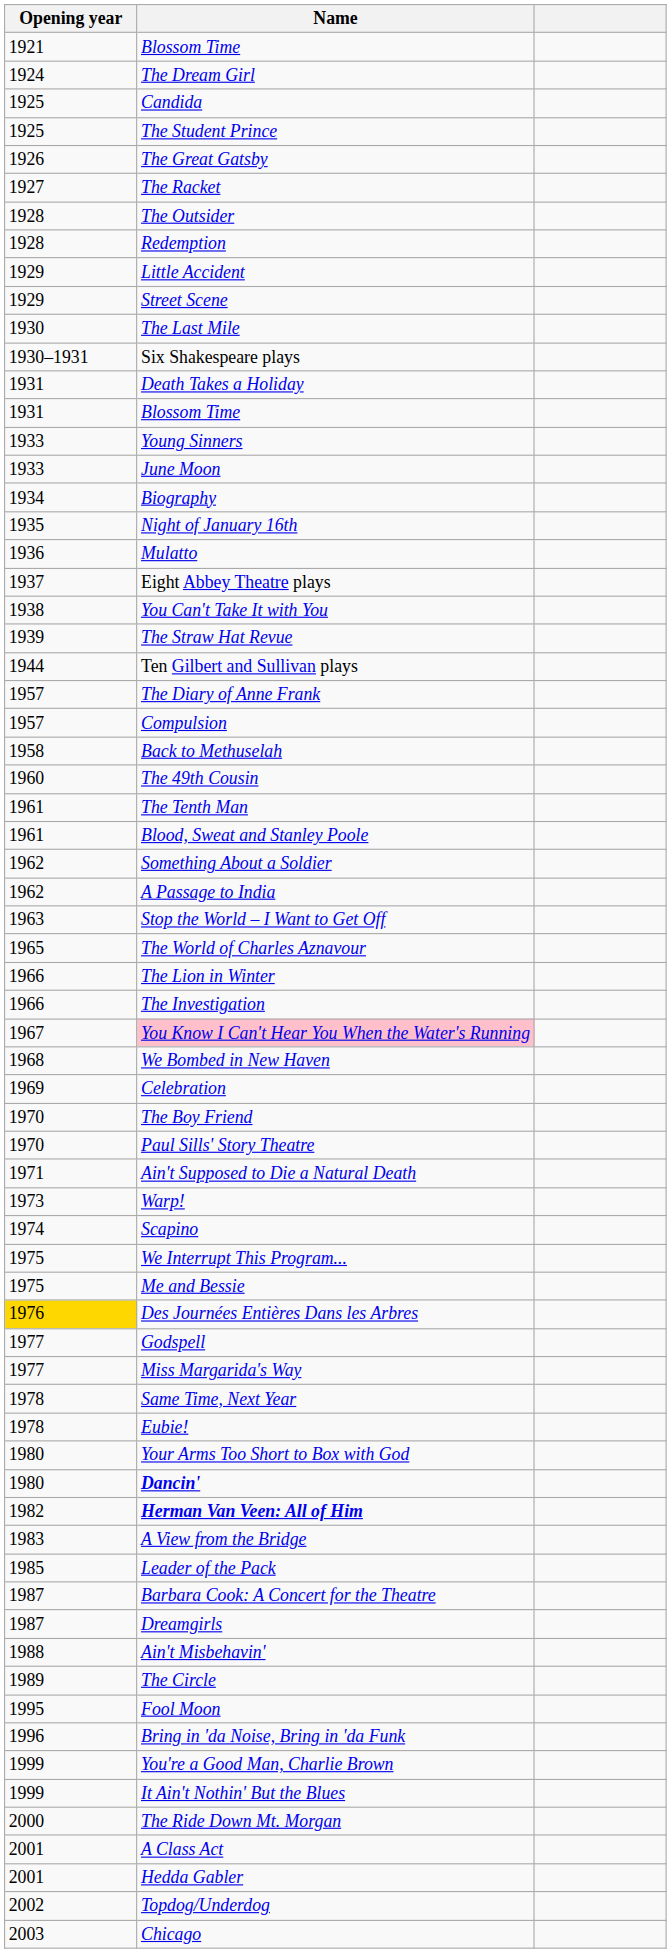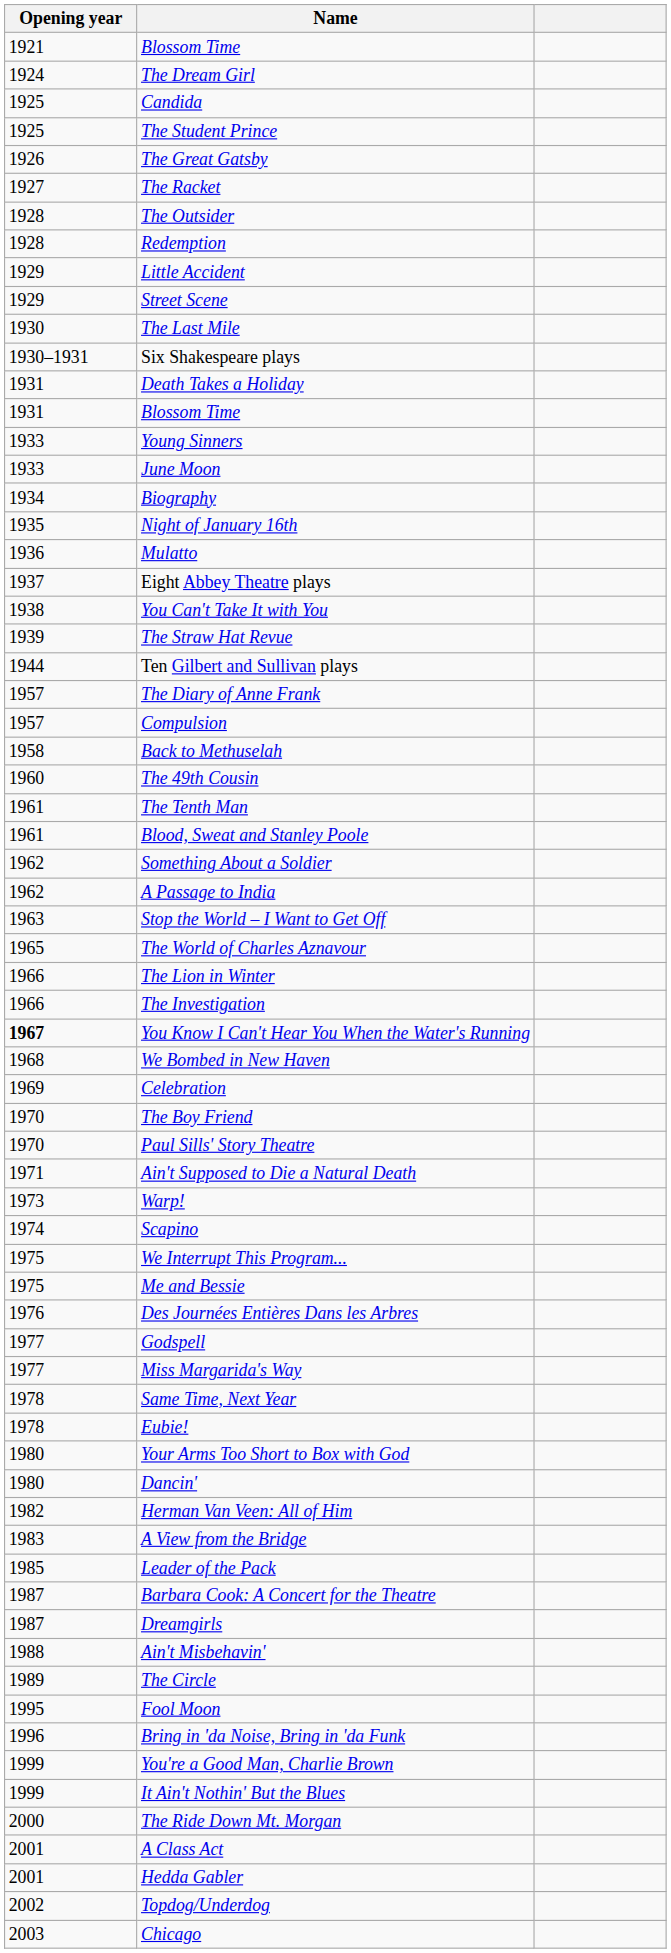(26, 1032) normal -> (26, 1032) bold
(336, 1032) pink background -> (336, 1032) no background
(26, 1314) gold background -> (26, 1314) no background
(171, 1483) bold -> (169, 1483) normal
(252, 1511) bold -> (247, 1511) normal
